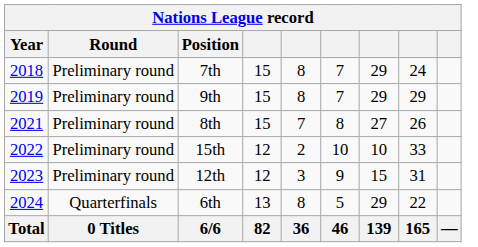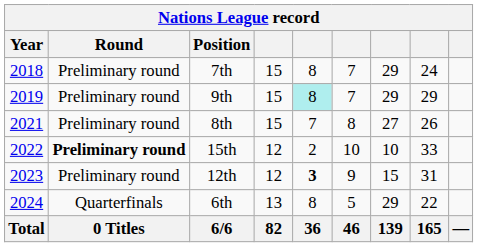(301, 96) no background -> (313, 96) paleturquoise background
(113, 149) normal -> (119, 149) bold
(301, 176) normal -> (313, 176) bold
